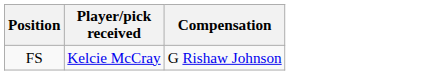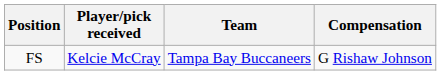+ column: (239, 25)
